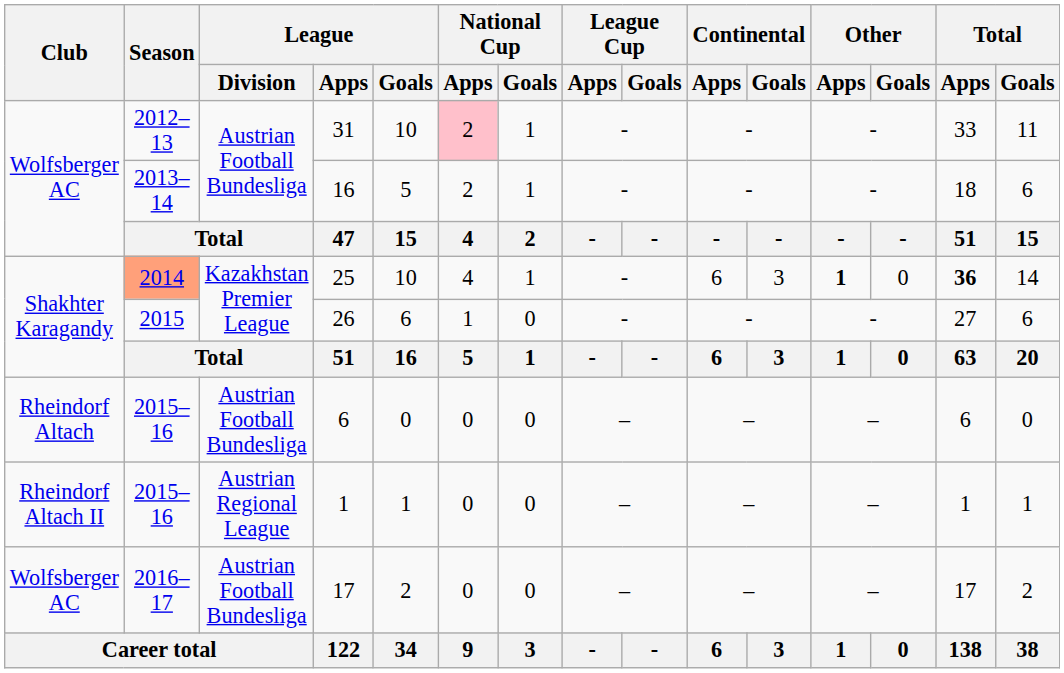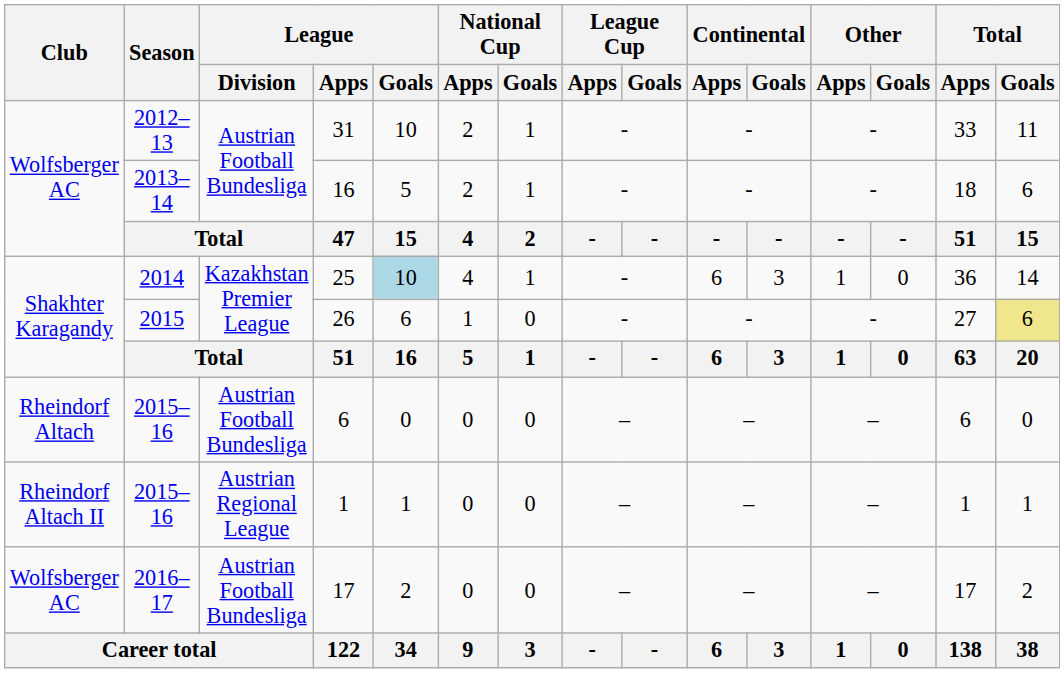(468, 130) pink background -> (468, 130) no background
(162, 277) lightsalmon background -> (162, 277) no background
(406, 277) no background -> (406, 277) lightblue background
(841, 277) bold -> (841, 277) normal
(965, 277) bold -> (965, 277) normal
(1027, 319) no background -> (1027, 319) khaki background
